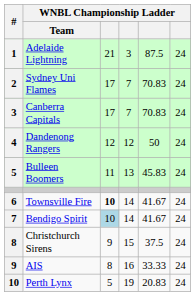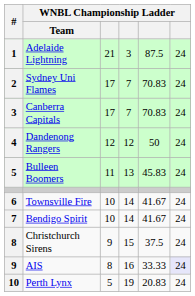(110, 201) bold -> (110, 201) normal
(110, 218) lightblue background -> (110, 218) no background
(181, 265) no background -> (181, 265) lavender background
